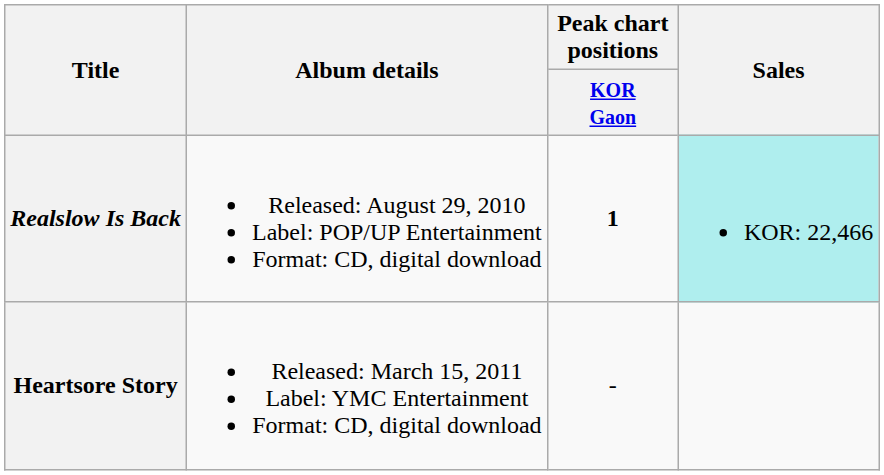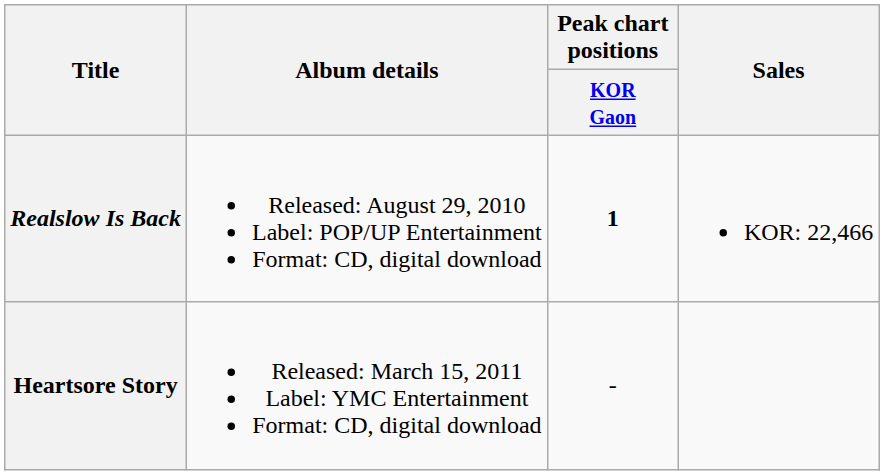(779, 232) paleturquoise background -> (779, 232) no background
